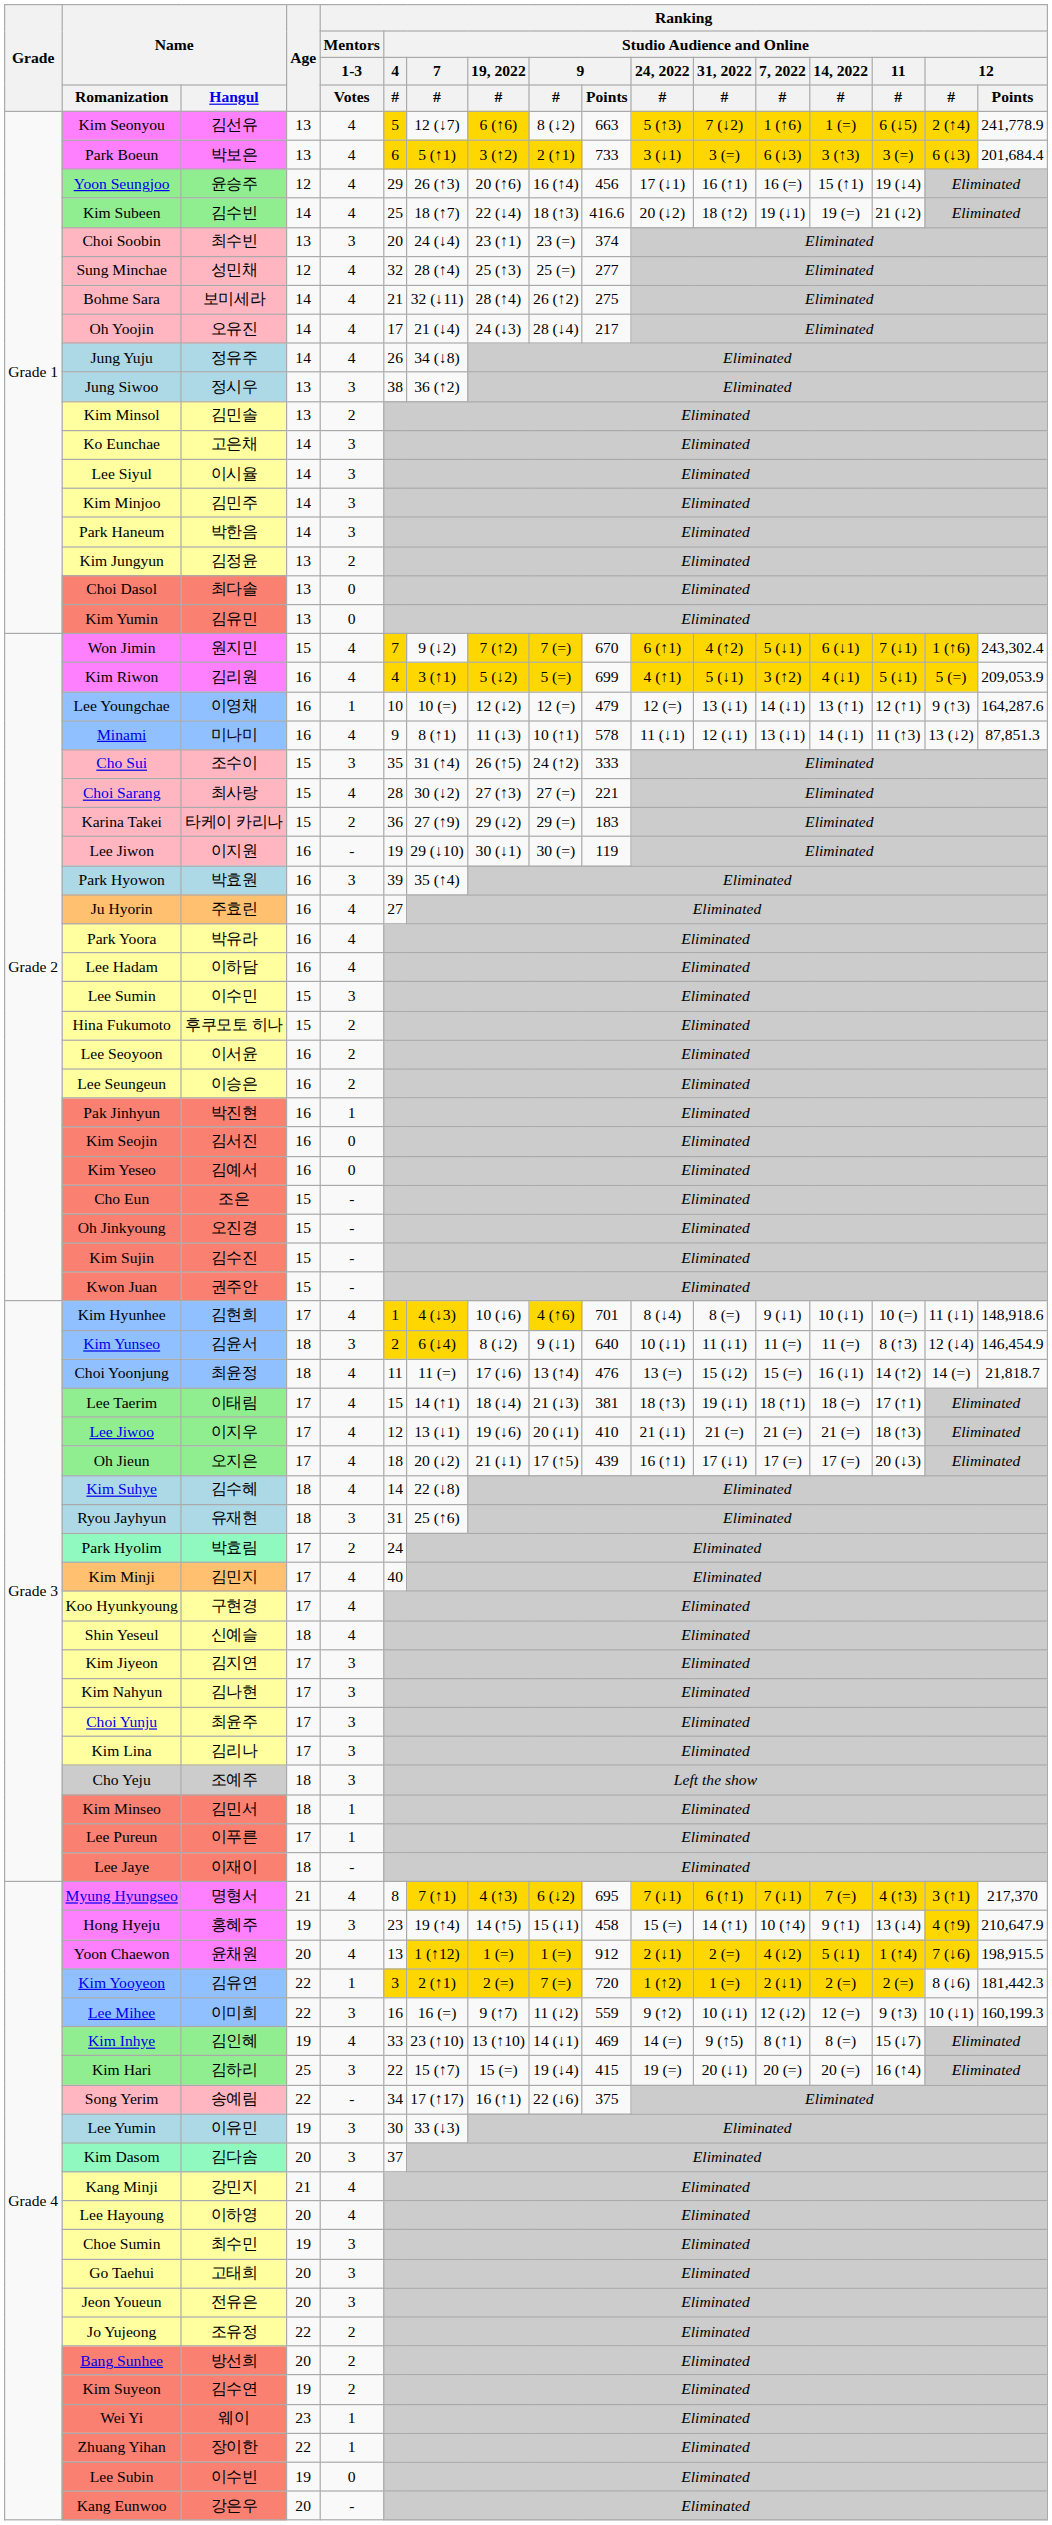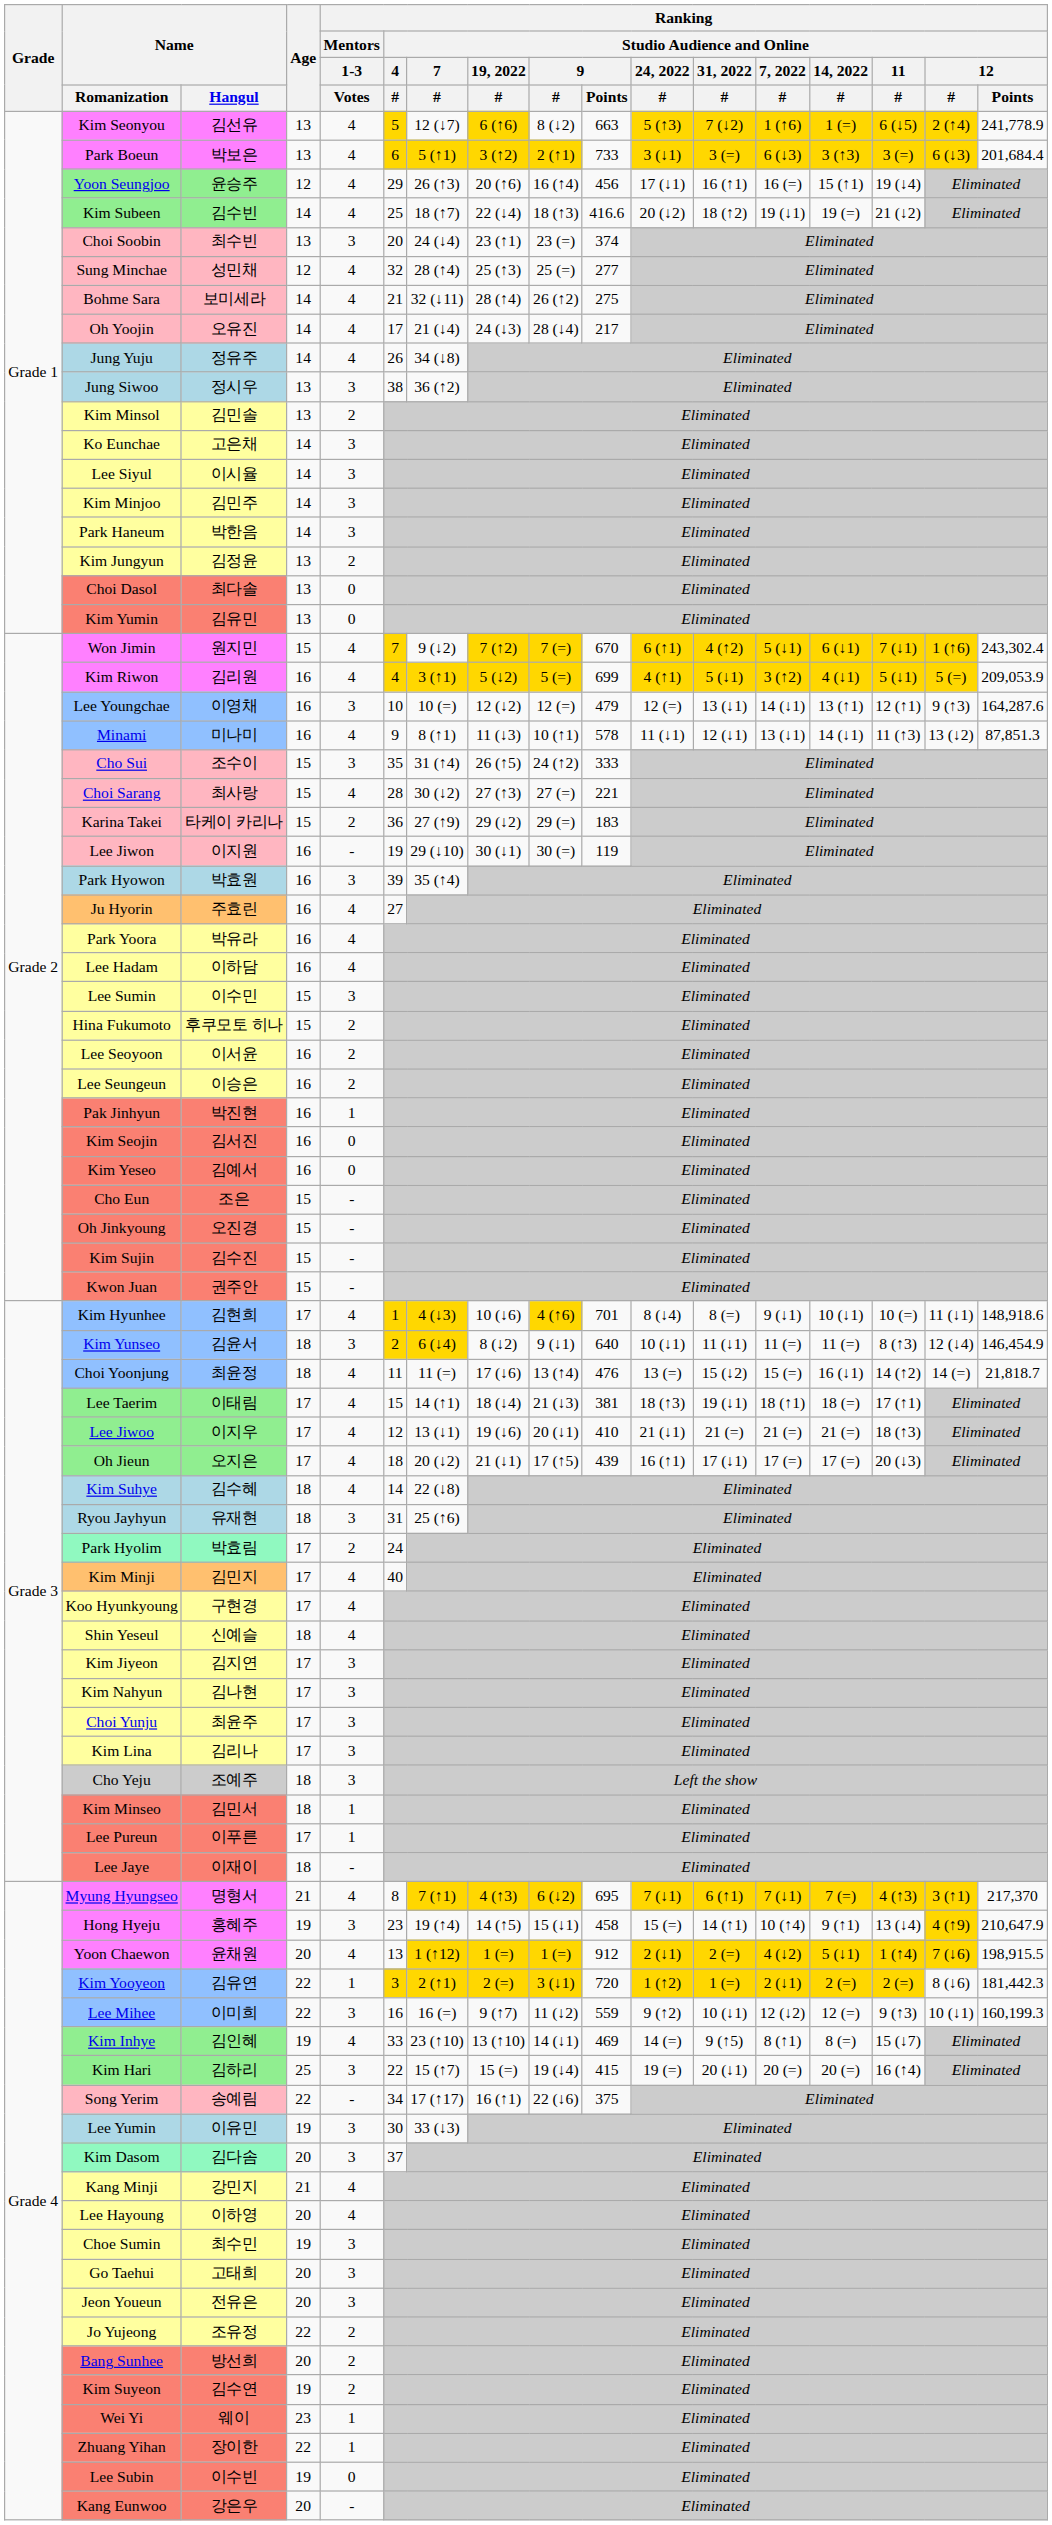(352, 706) 1 -> (352, 706) 3
(556, 1983) 7 (=) -> (556, 1983) 3 (↓1)
